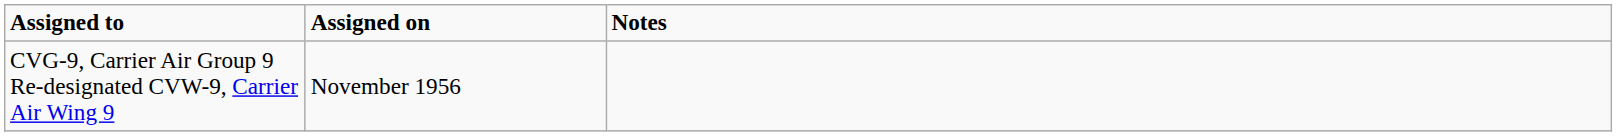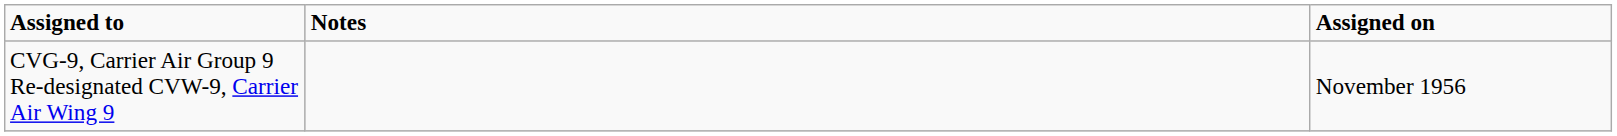columns swapped: (370, 22) <-> (639, 22)
